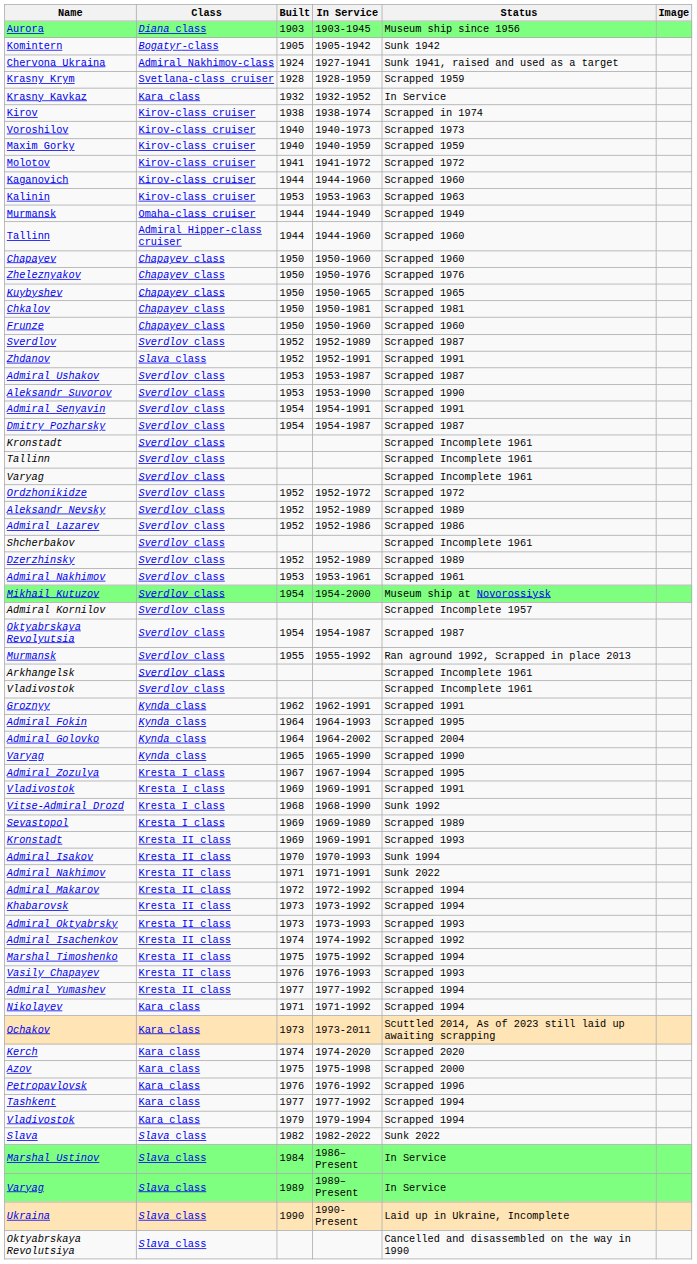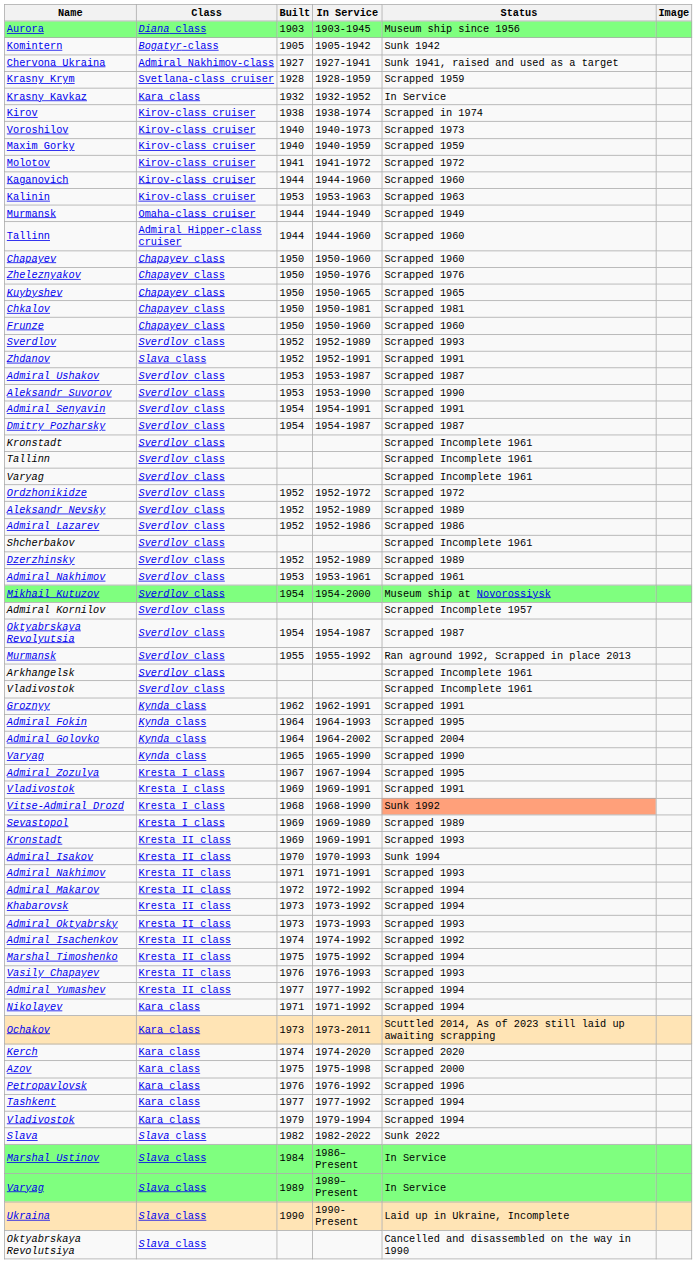(292, 63) 1924 -> (292, 63) 1927
(424, 343) Scrapped 1987 -> (424, 343) Scrapped 1993
(412, 806) no background -> (412, 806) lightsalmon background
(412, 873) Sunk 2022 -> (424, 873) Scrapped 1993
